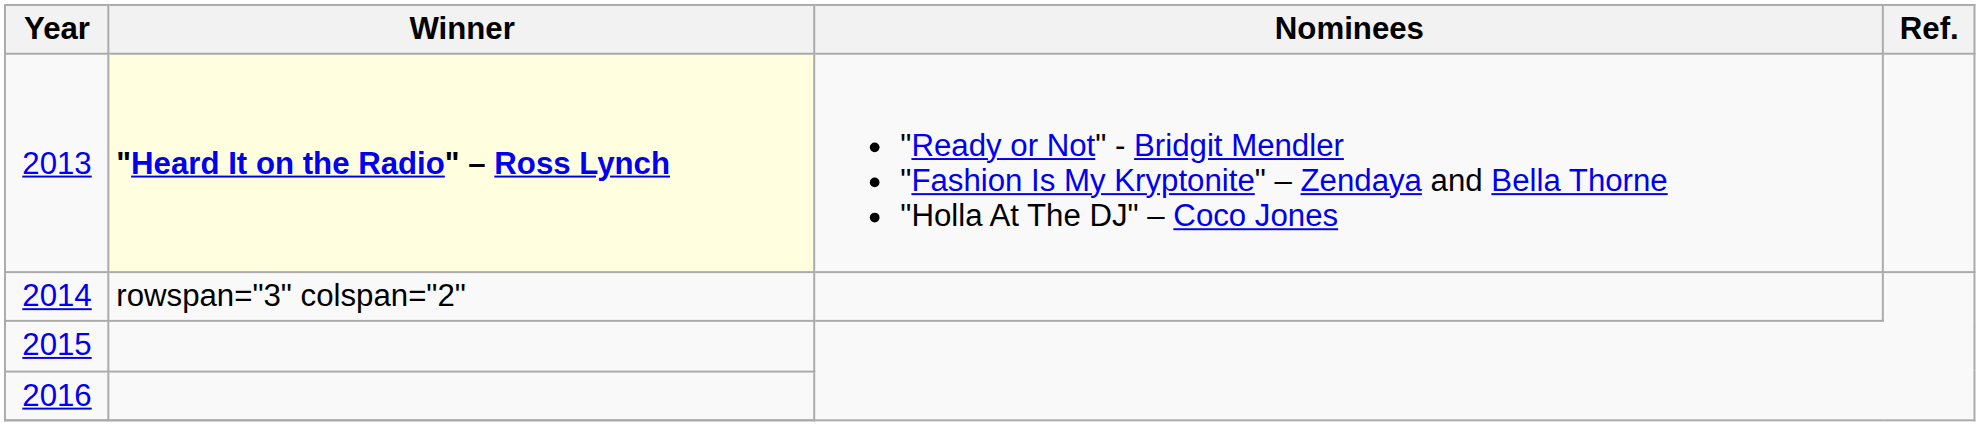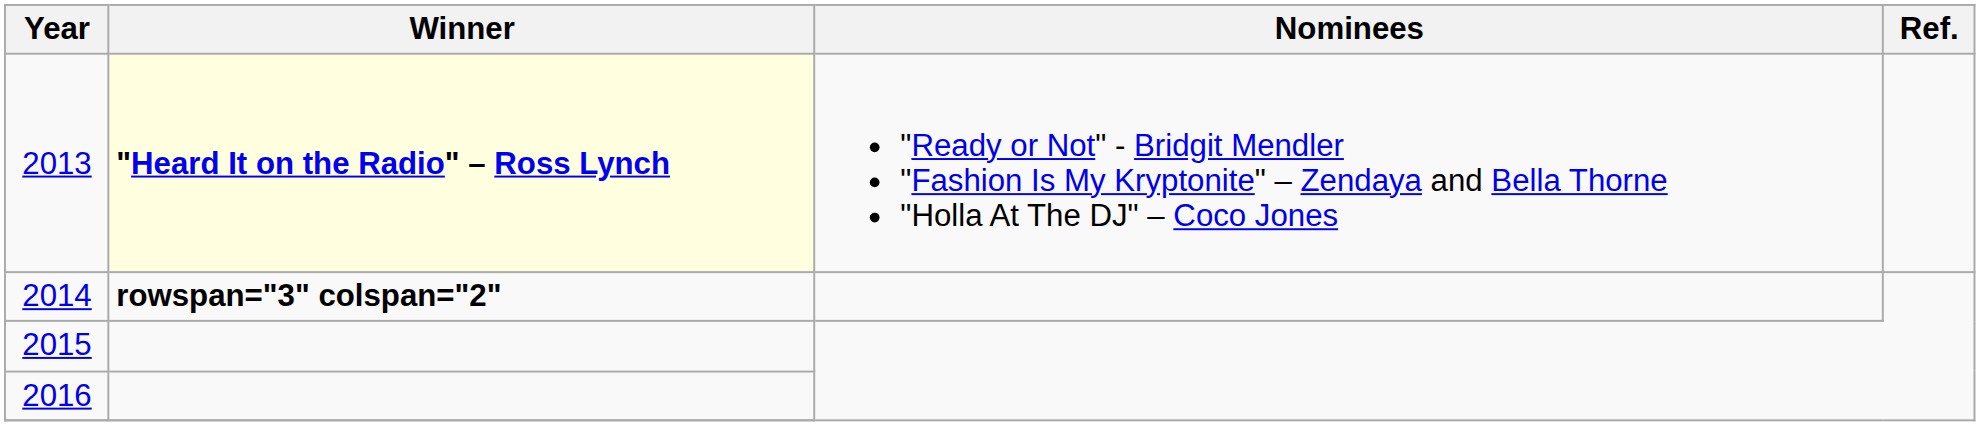(291, 295) normal -> (309, 295) bold
